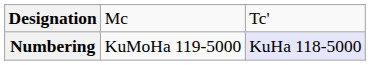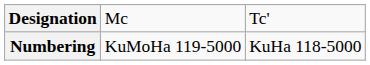(305, 45) lavender background -> (305, 45) no background
